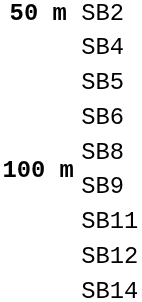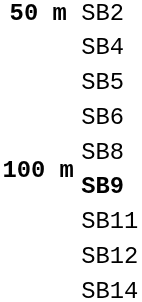(103, 187) normal -> (103, 187) bold
